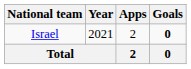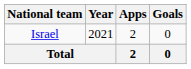(168, 34) bold -> (168, 34) normal
